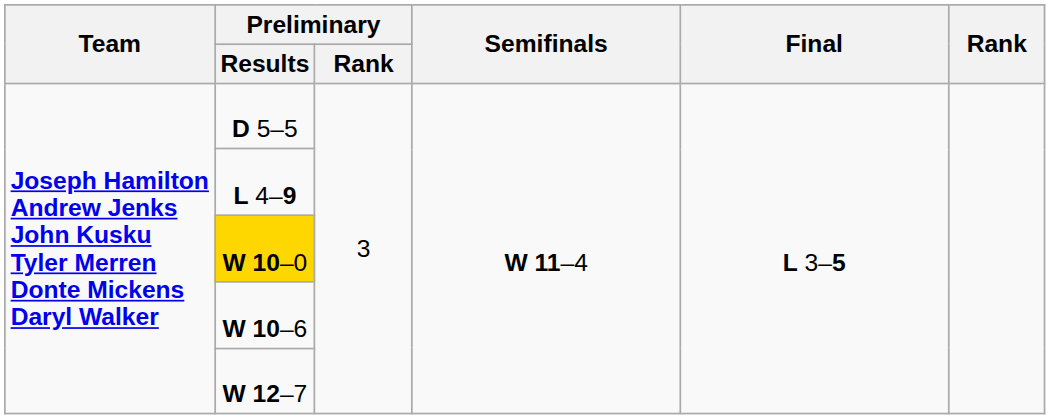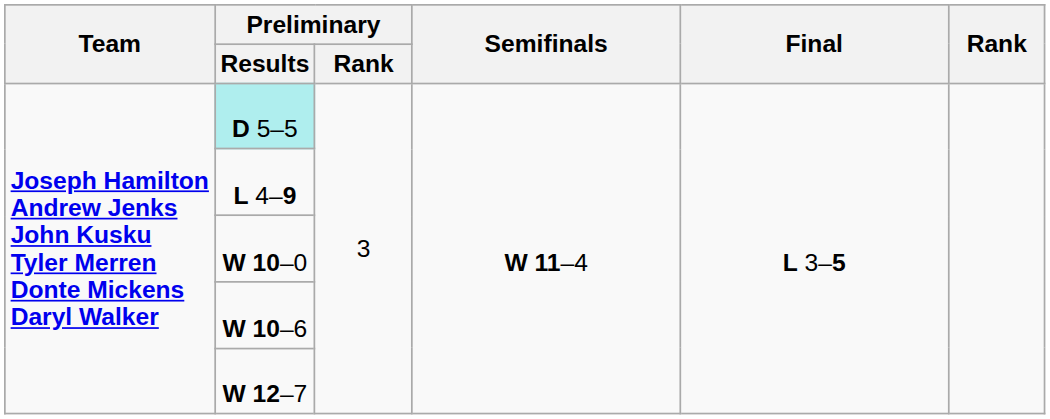(265, 130) no background -> (265, 130) paleturquoise background
(265, 262) gold background -> (265, 262) no background
